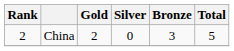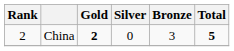(94, 35) normal -> (94, 35) bold
(212, 35) normal -> (212, 35) bold
